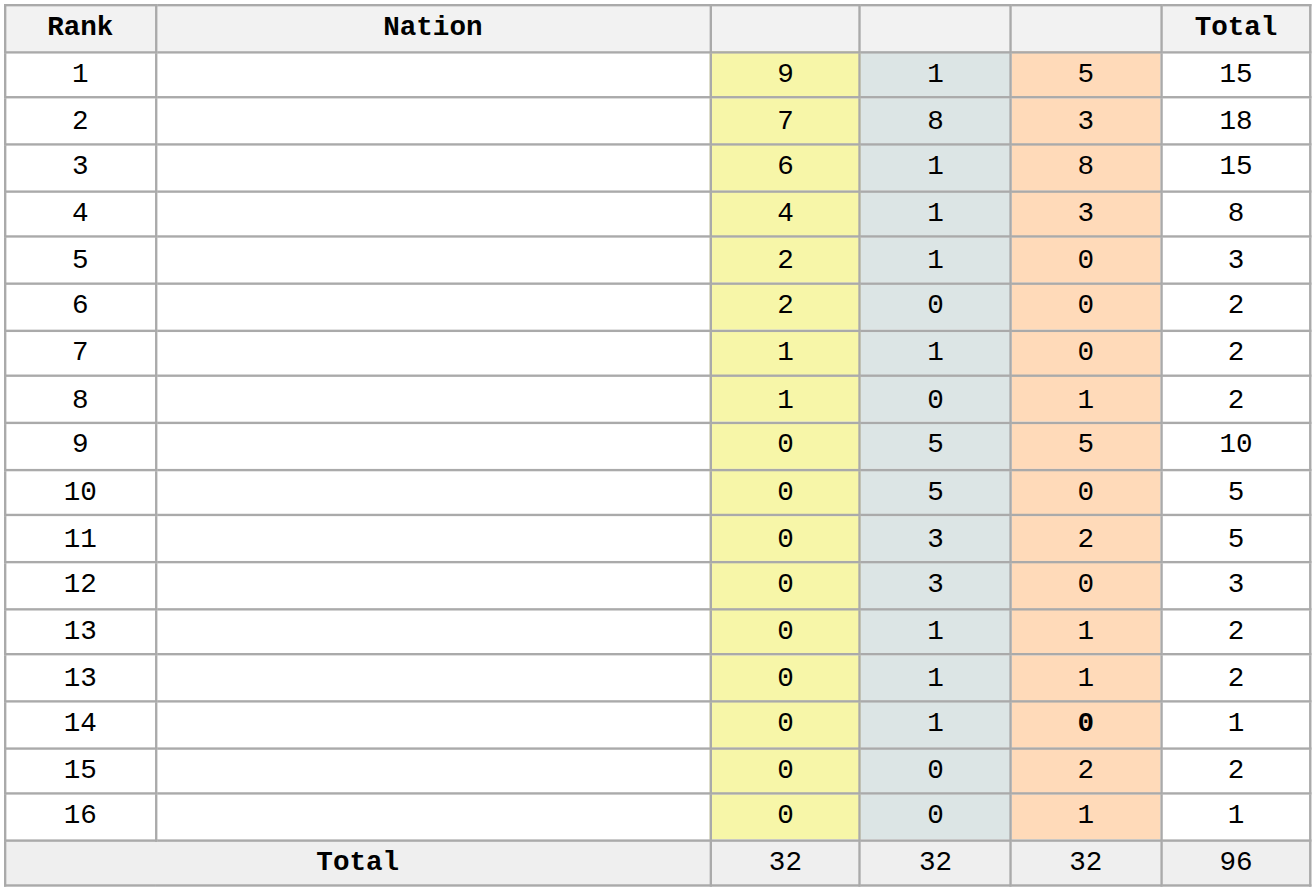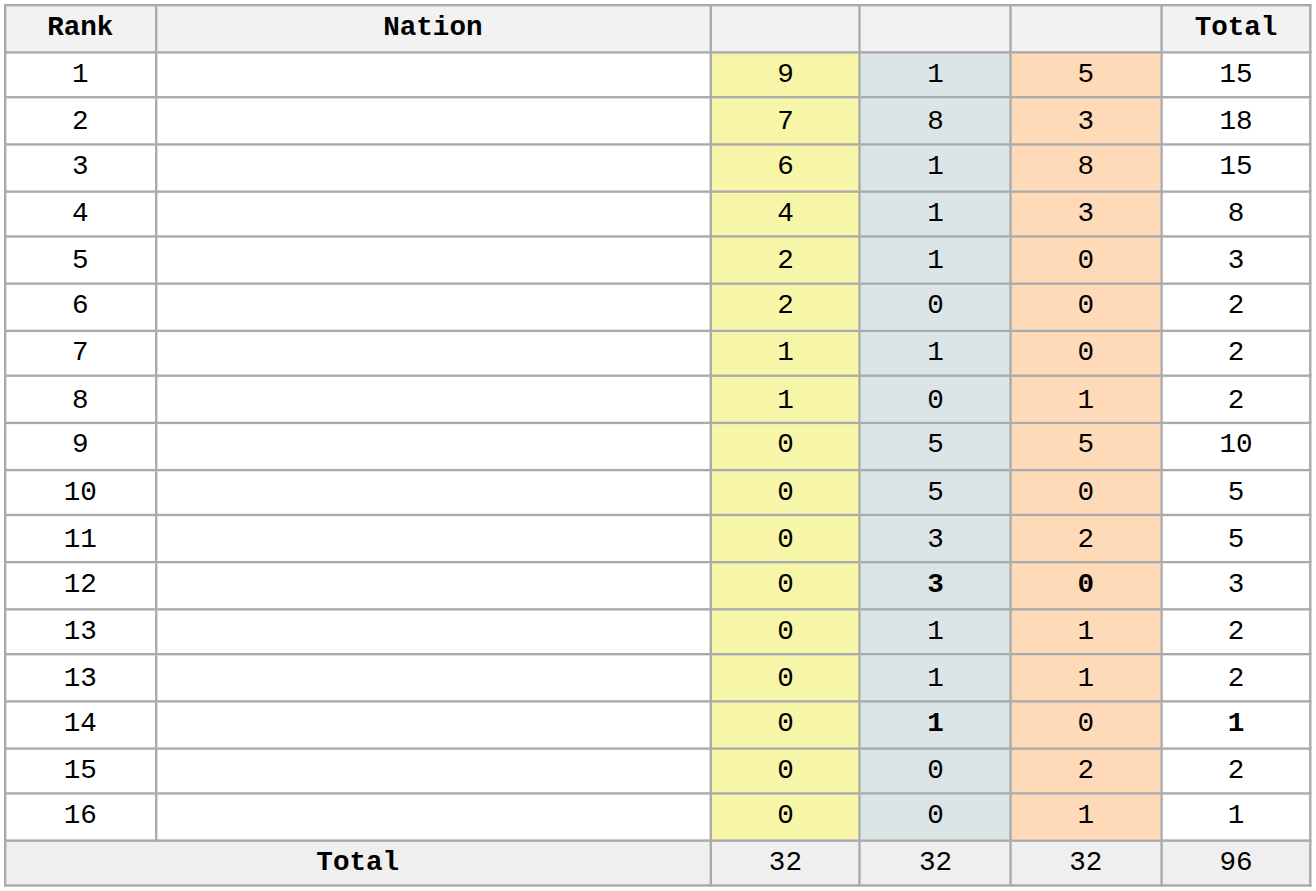(936, 585) normal -> (936, 585) bold
(1086, 585) normal -> (1086, 585) bold
(936, 724) normal -> (936, 724) bold
(1086, 724) bold -> (1086, 724) normal
(1236, 724) normal -> (1236, 724) bold
